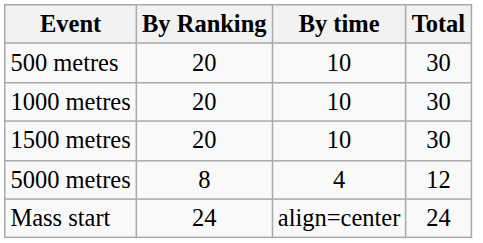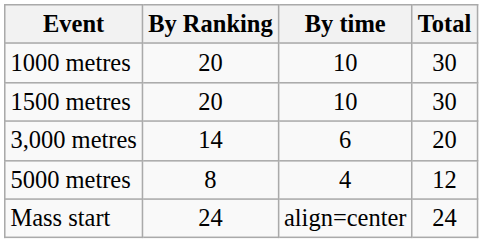- row: (64, 62)
+ row: (74, 140)
